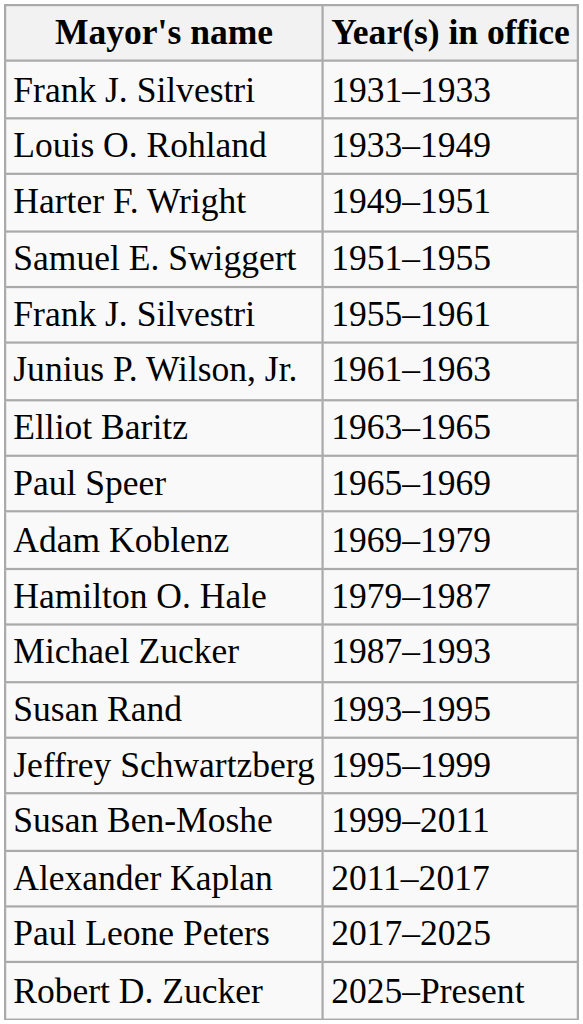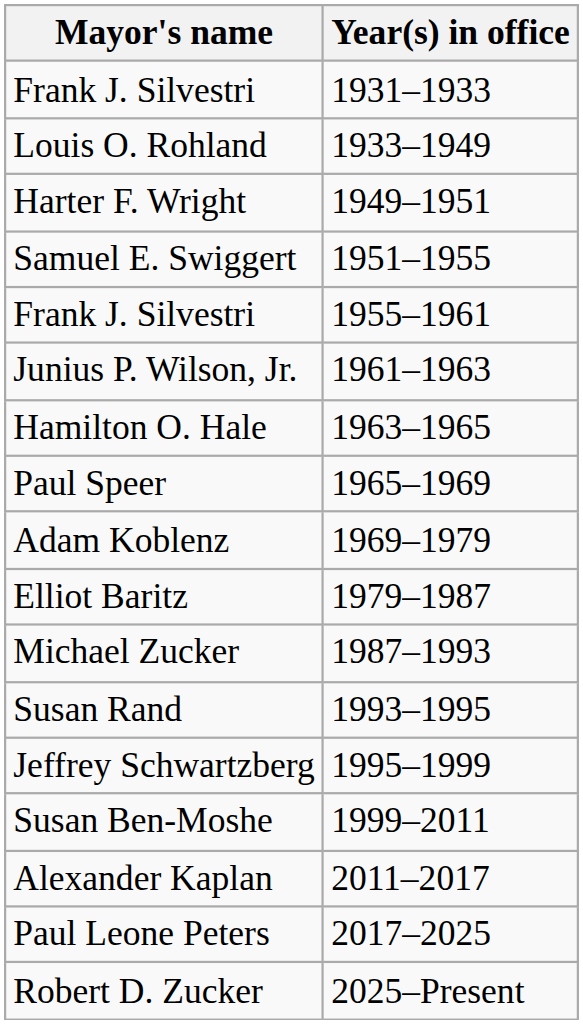(101, 426) Elliot Baritz -> (140, 426) Hamilton O. Hale
(140, 595) Hamilton O. Hale -> (101, 595) Elliot Baritz
